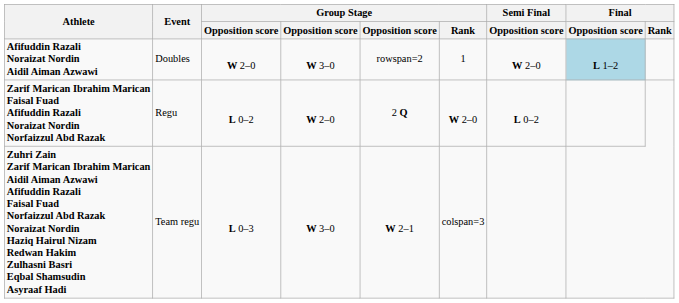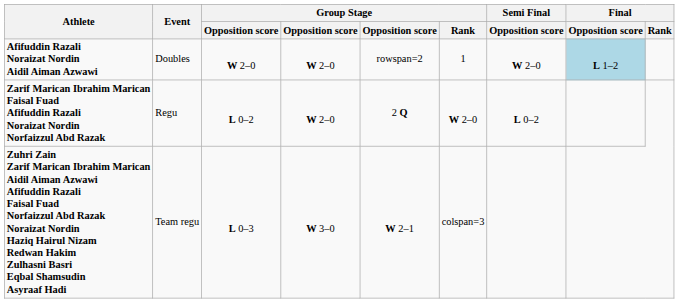(320, 66) W 3–0 -> (320, 66) W 2–0
